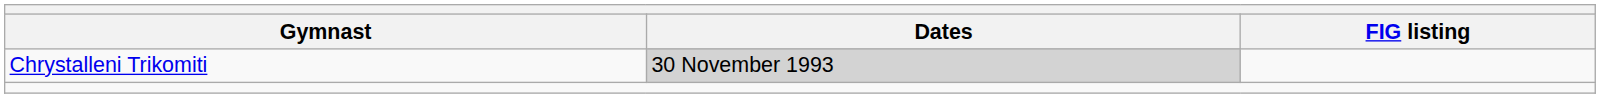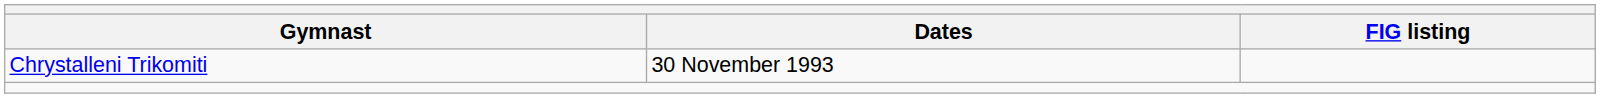(743, 65) lightgrey background -> (743, 65) no background
